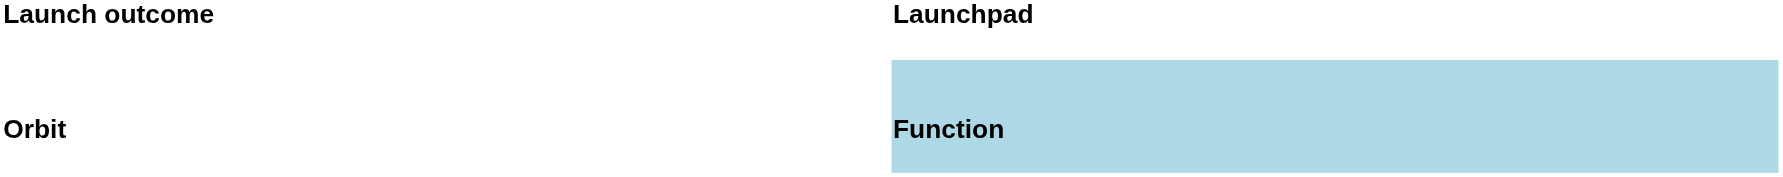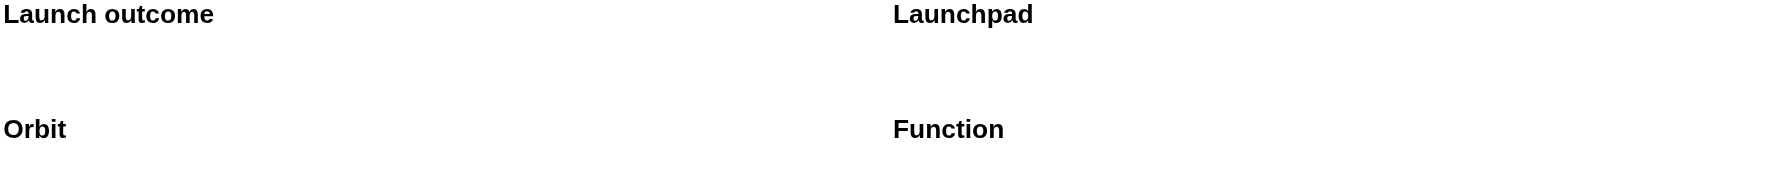(1335, 129) lightblue background -> (1335, 129) no background
